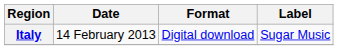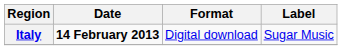(106, 34) normal -> (108, 34) bold
